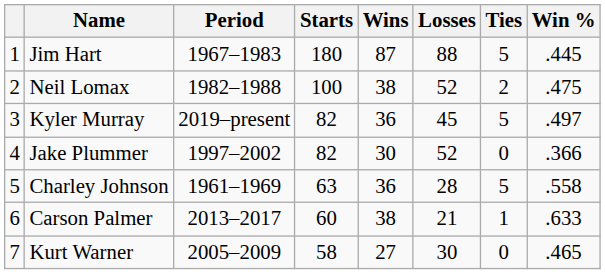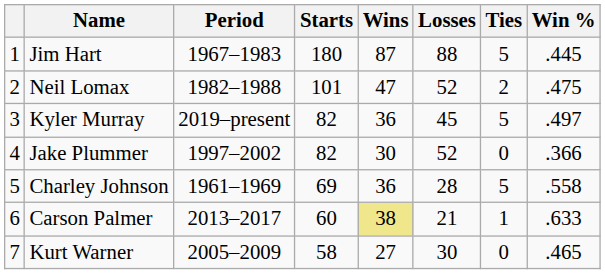(326, 86) 100 -> (326, 86) 101
(386, 86) 38 -> (386, 86) 47
(326, 185) 63 -> (326, 185) 69
(386, 218) no background -> (386, 218) khaki background
